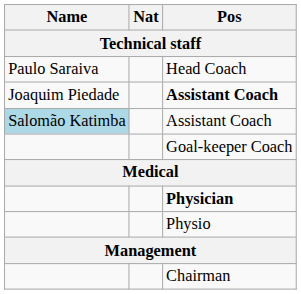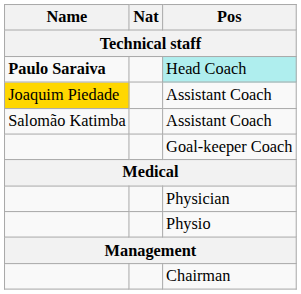(53, 69) normal -> (57, 69) bold
(206, 69) no background -> (206, 69) paleturquoise background
(64, 95) no background -> (64, 95) gold background
(222, 95) bold -> (219, 95) normal
(67, 120) lightblue background -> (67, 120) no background
(200, 198) bold -> (198, 198) normal
